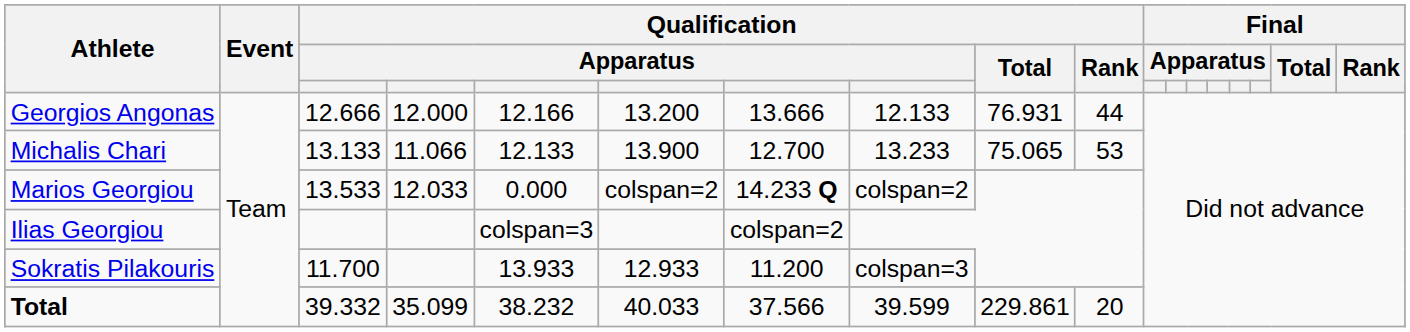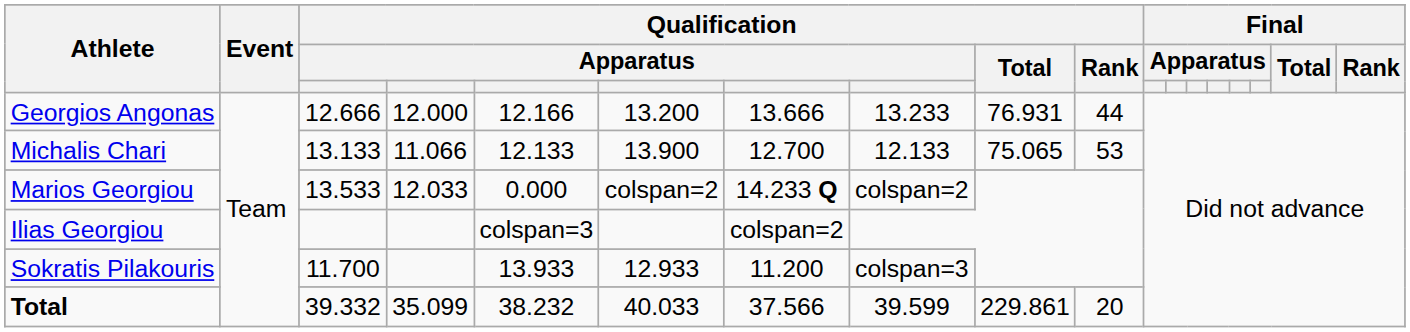(912, 112) 12.133 -> (912, 112) 13.233
(912, 151) 13.233 -> (912, 151) 12.133
